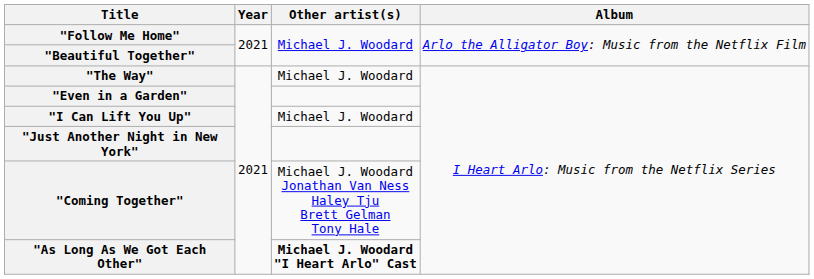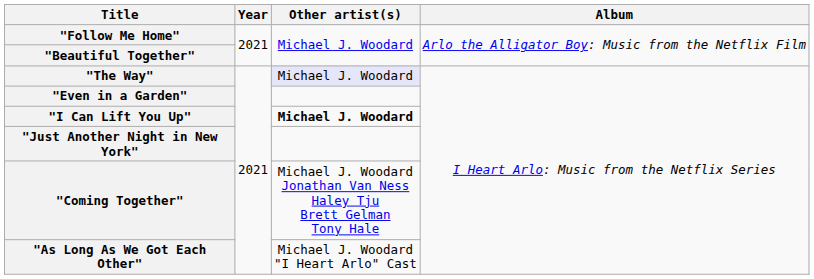(345, 76) no background -> (345, 76) lavender background
(345, 116) normal -> (345, 116) bold
(345, 257) bold -> (345, 257) normal
